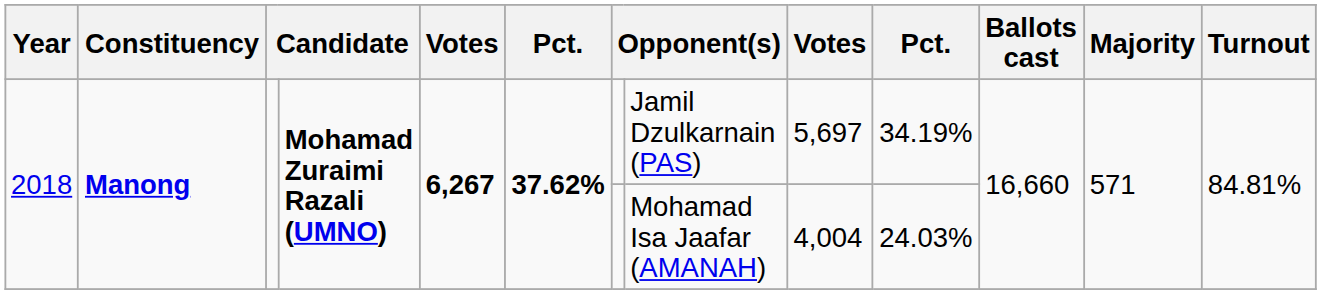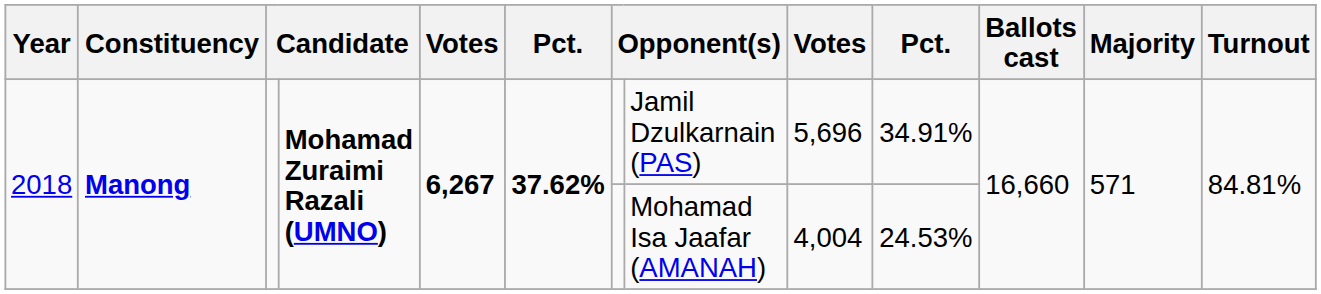(828, 132) 5,697 -> (828, 132) 5,696
(926, 132) 34.19% -> (926, 132) 34.91%
(926, 237) 24.03% -> (926, 237) 24.53%
